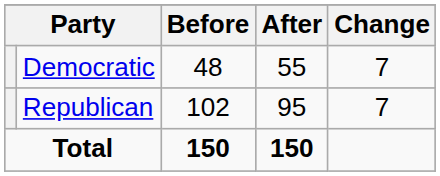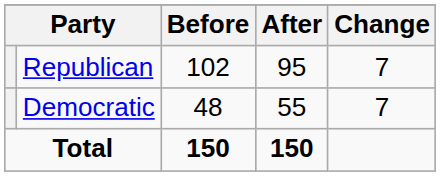rows swapped: (88, 107) <-> (89, 66)
